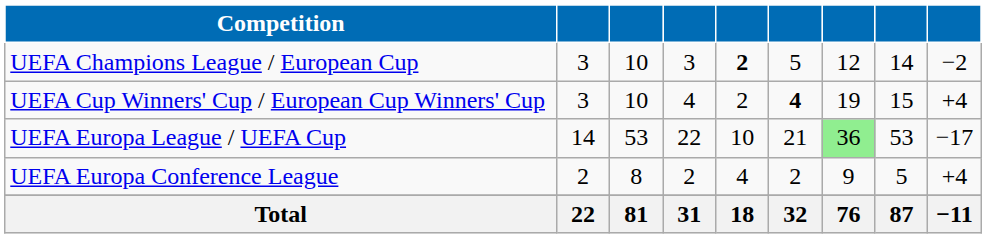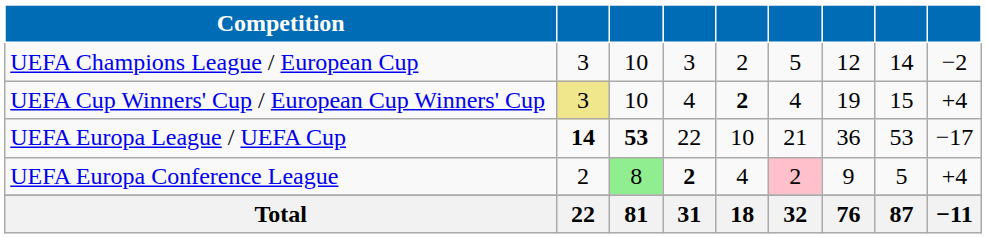(742, 61) bold -> (742, 61) normal
(583, 99) no background -> (583, 99) khaki background
(742, 99) normal -> (742, 99) bold
(795, 99) bold -> (795, 99) normal
(583, 137) normal -> (583, 137) bold
(636, 137) normal -> (636, 137) bold
(848, 137) lightgreen background -> (848, 137) no background
(636, 175) no background -> (636, 175) lightgreen background
(689, 175) normal -> (689, 175) bold
(795, 175) no background -> (795, 175) pink background
